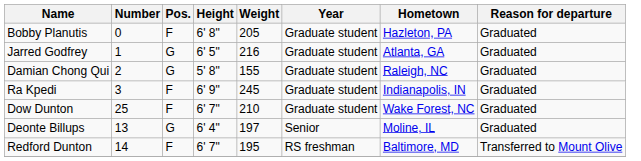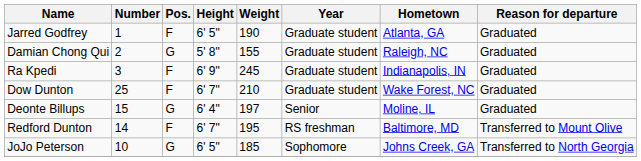- row: (47, 33)
(170, 52) G -> (169, 33) F
(249, 52) 216 -> (249, 33) 190
(121, 128) 13 -> (121, 109) 15
+ row: (45, 147)
